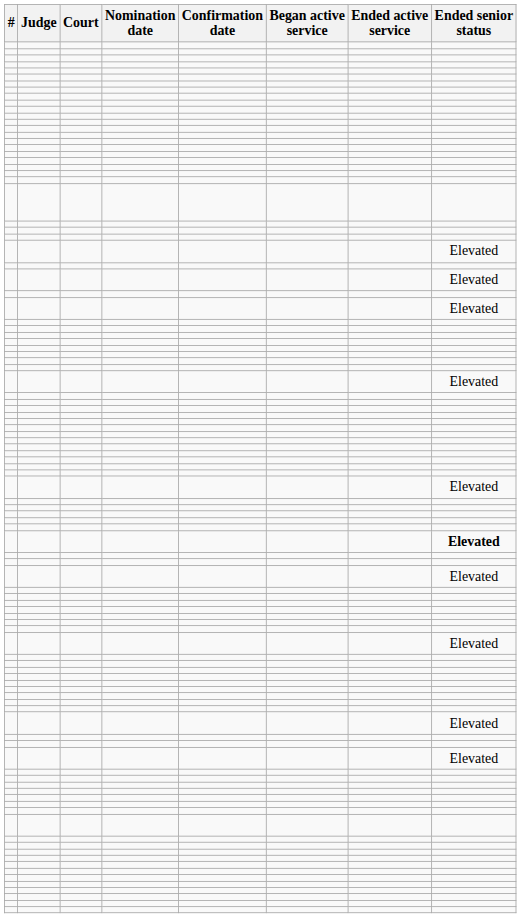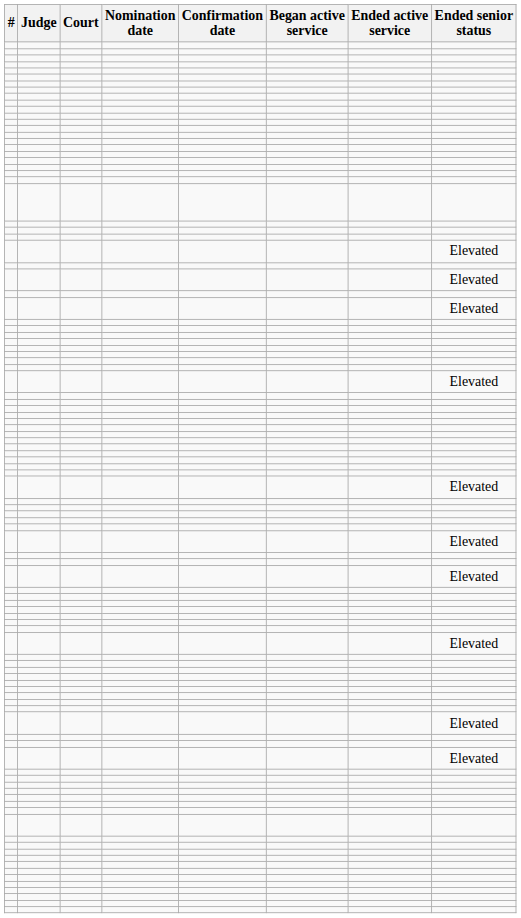(474, 541) bold -> (474, 541) normal
